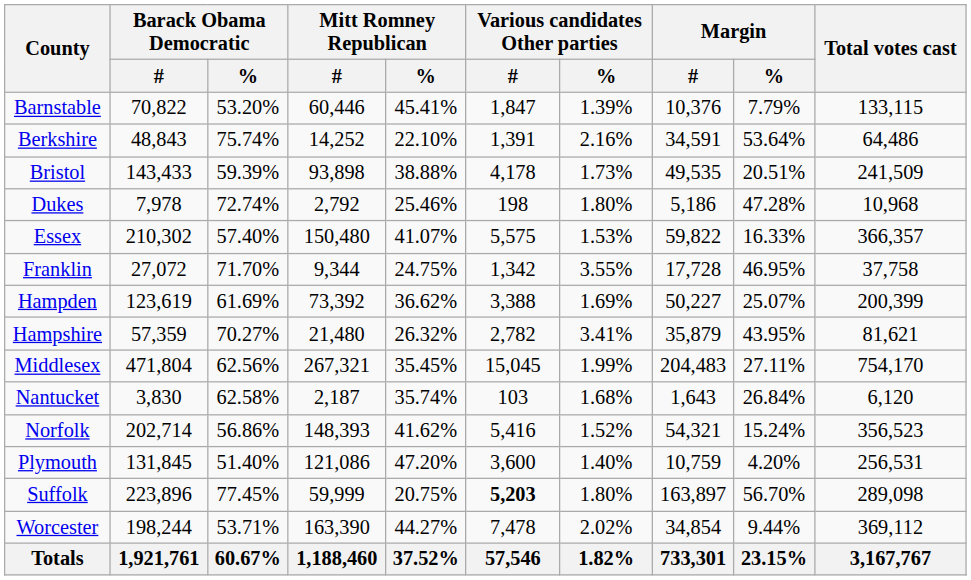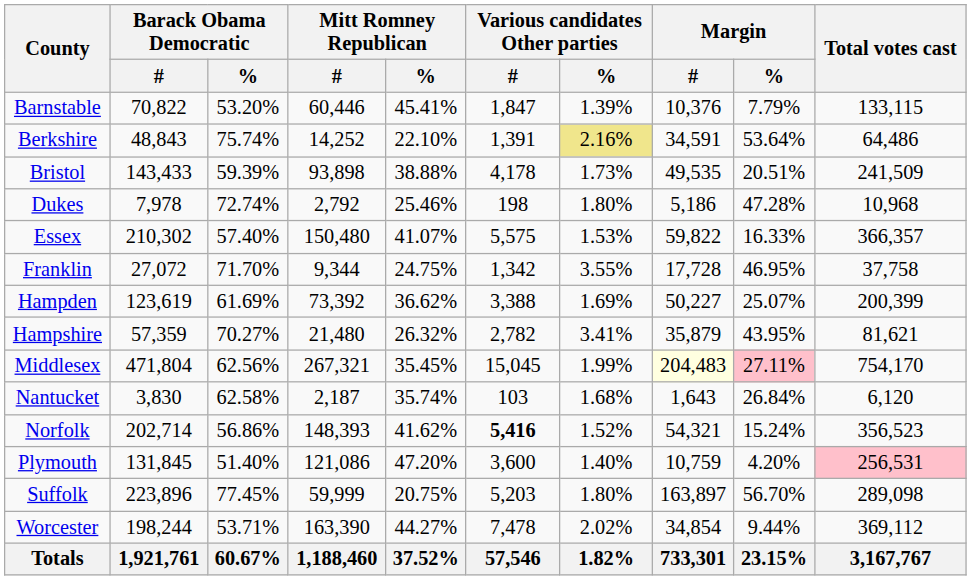(606, 140) no background -> (606, 140) khaki background
(693, 365) no background -> (693, 365) lightyellow background
(774, 365) no background -> (774, 365) pink background
(513, 430) normal -> (513, 430) bold
(890, 462) no background -> (890, 462) pink background
(513, 494) bold -> (513, 494) normal
